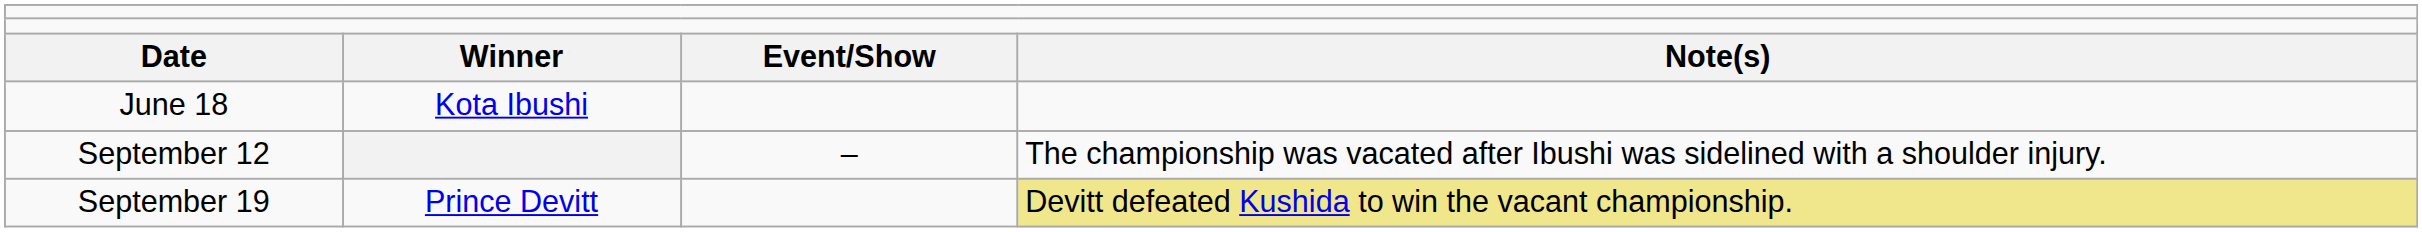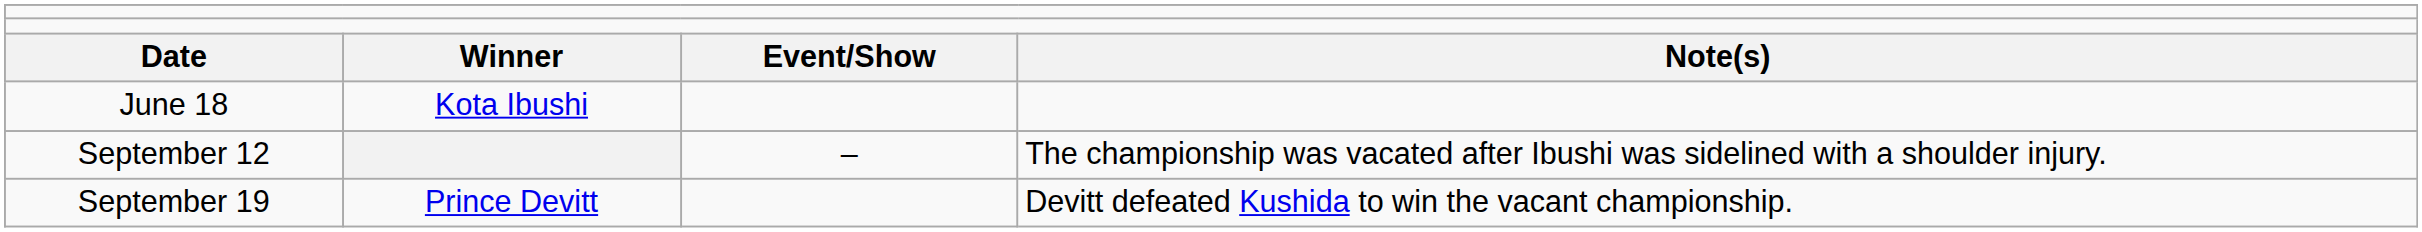(1409, 202) khaki background -> (1409, 202) no background
